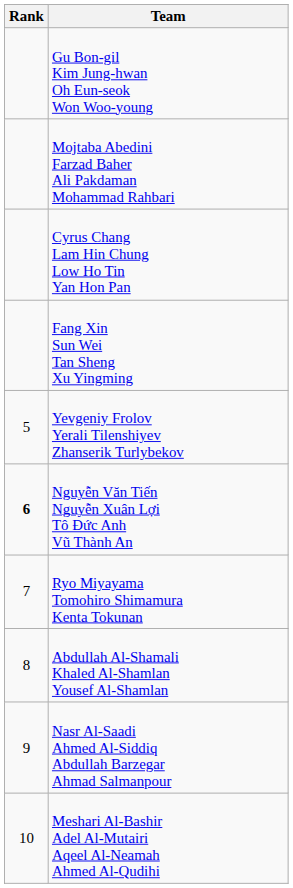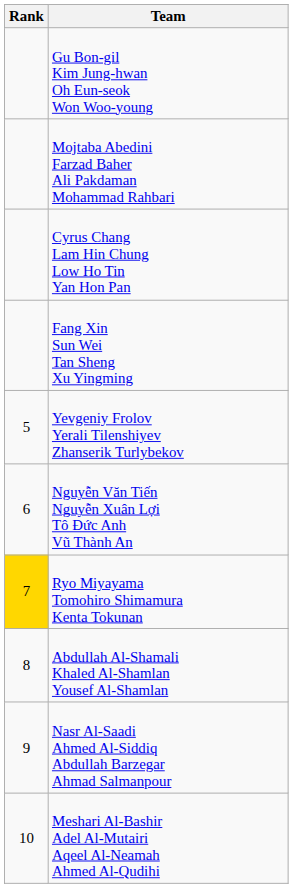(26, 509) bold -> (26, 509) normal
(26, 591) no background -> (26, 591) gold background
